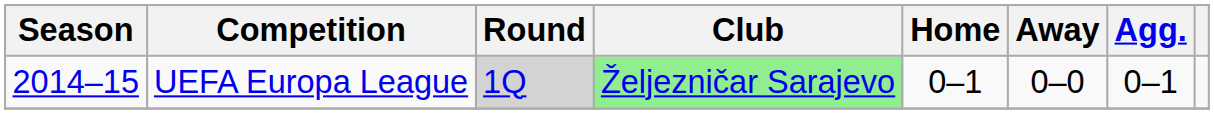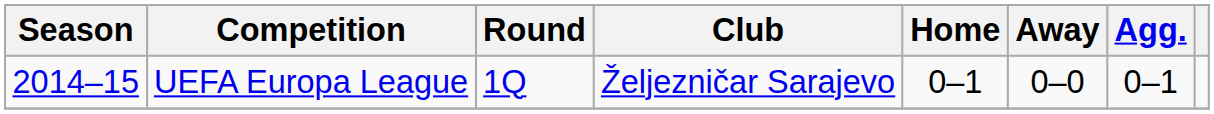(505, 81) lightgrey background -> (505, 81) no background
(748, 81) lightgreen background -> (748, 81) no background
